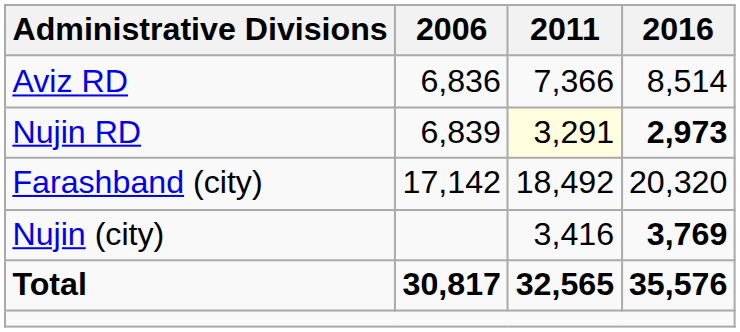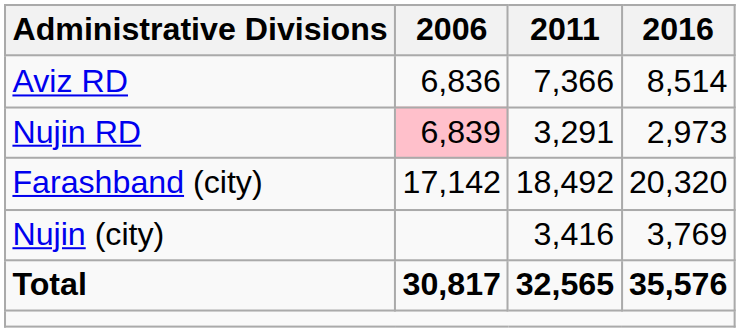(461, 132) no background -> (461, 132) pink background
(574, 132) lightyellow background -> (574, 132) no background
(687, 132) bold -> (687, 132) normal
(687, 234) bold -> (687, 234) normal
